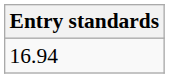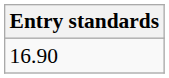(34, 55) 16.94 -> (34, 55) 16.90
